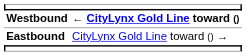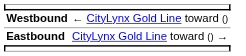(156, 19) bold -> (150, 19) normal
